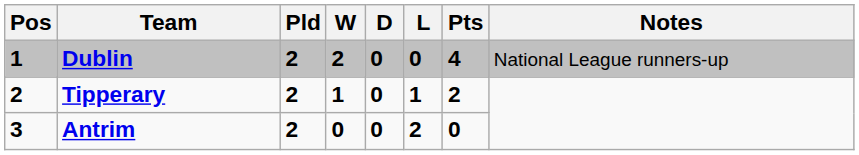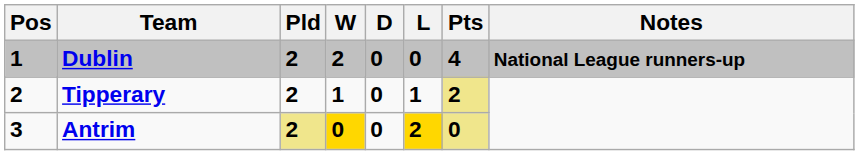(611, 59) normal -> (620, 58) bold
(454, 94) no background -> (454, 94) khaki background
(292, 130) no background -> (292, 130) khaki background
(338, 130) no background -> (338, 130) gold background
(415, 130) no background -> (415, 130) gold background
(454, 130) no background -> (454, 130) khaki background
